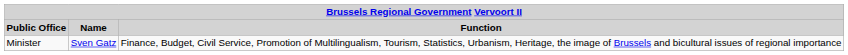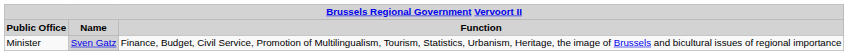(93, 43) no background -> (93, 43) lightgrey background
